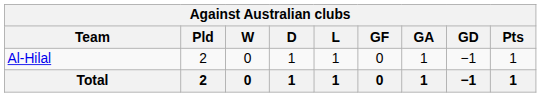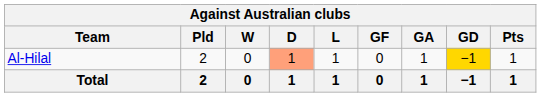(292, 59) no background -> (292, 59) lightsalmon background
(468, 59) no background -> (468, 59) gold background
